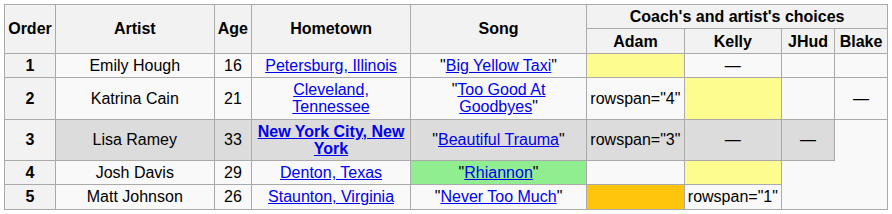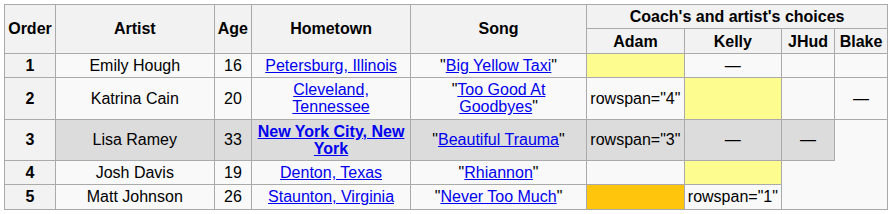(233, 98) 21 -> (233, 98) 20
(233, 173) 29 -> (233, 173) 19
(499, 173) lightgreen background -> (499, 173) no background
